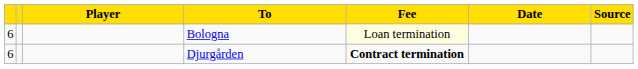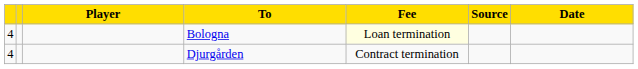columns swapped: (530, 14) <-> (612, 14)
(10, 34) 6 -> (10, 34) 4
(10, 53) 6 -> (10, 53) 4
(407, 53) bold -> (407, 53) normal
